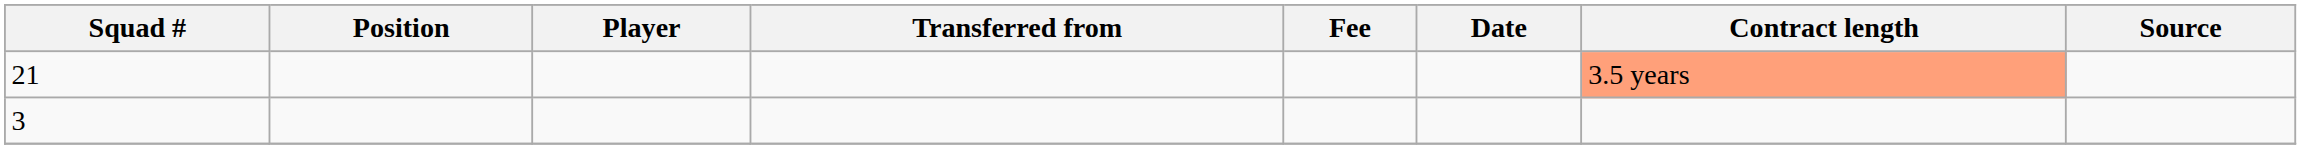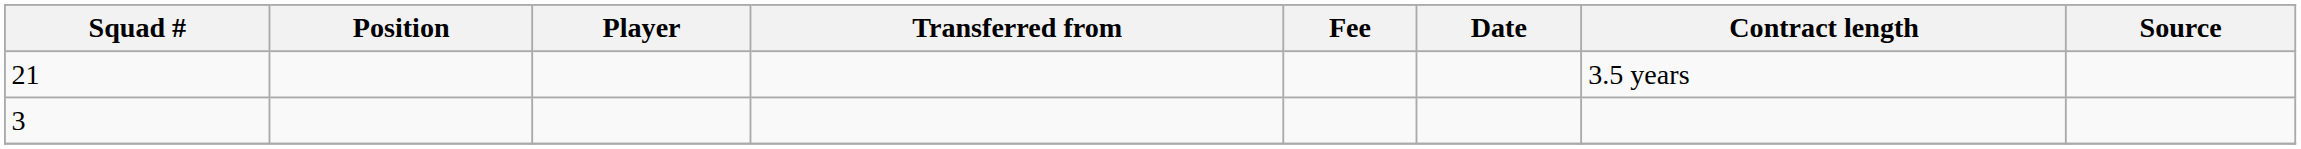(1639, 74) lightsalmon background -> (1639, 74) no background
